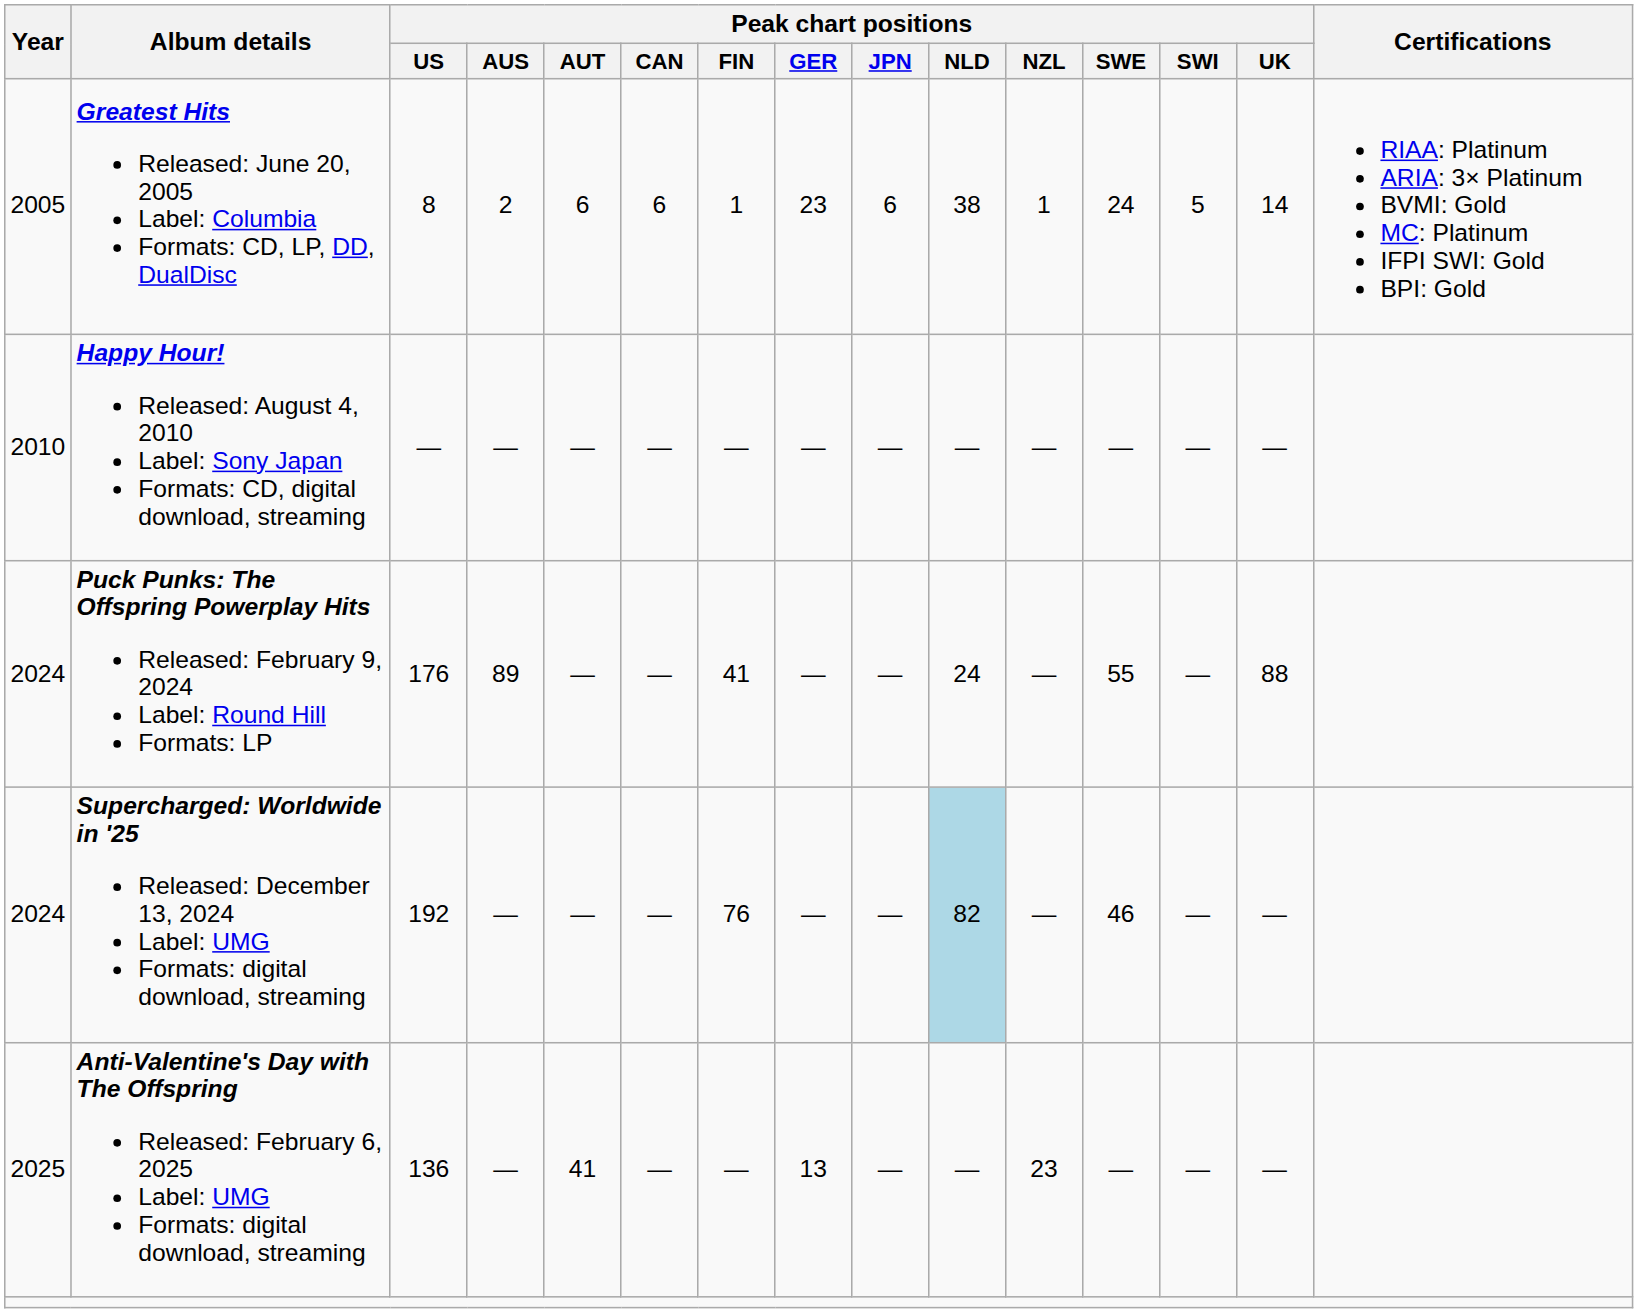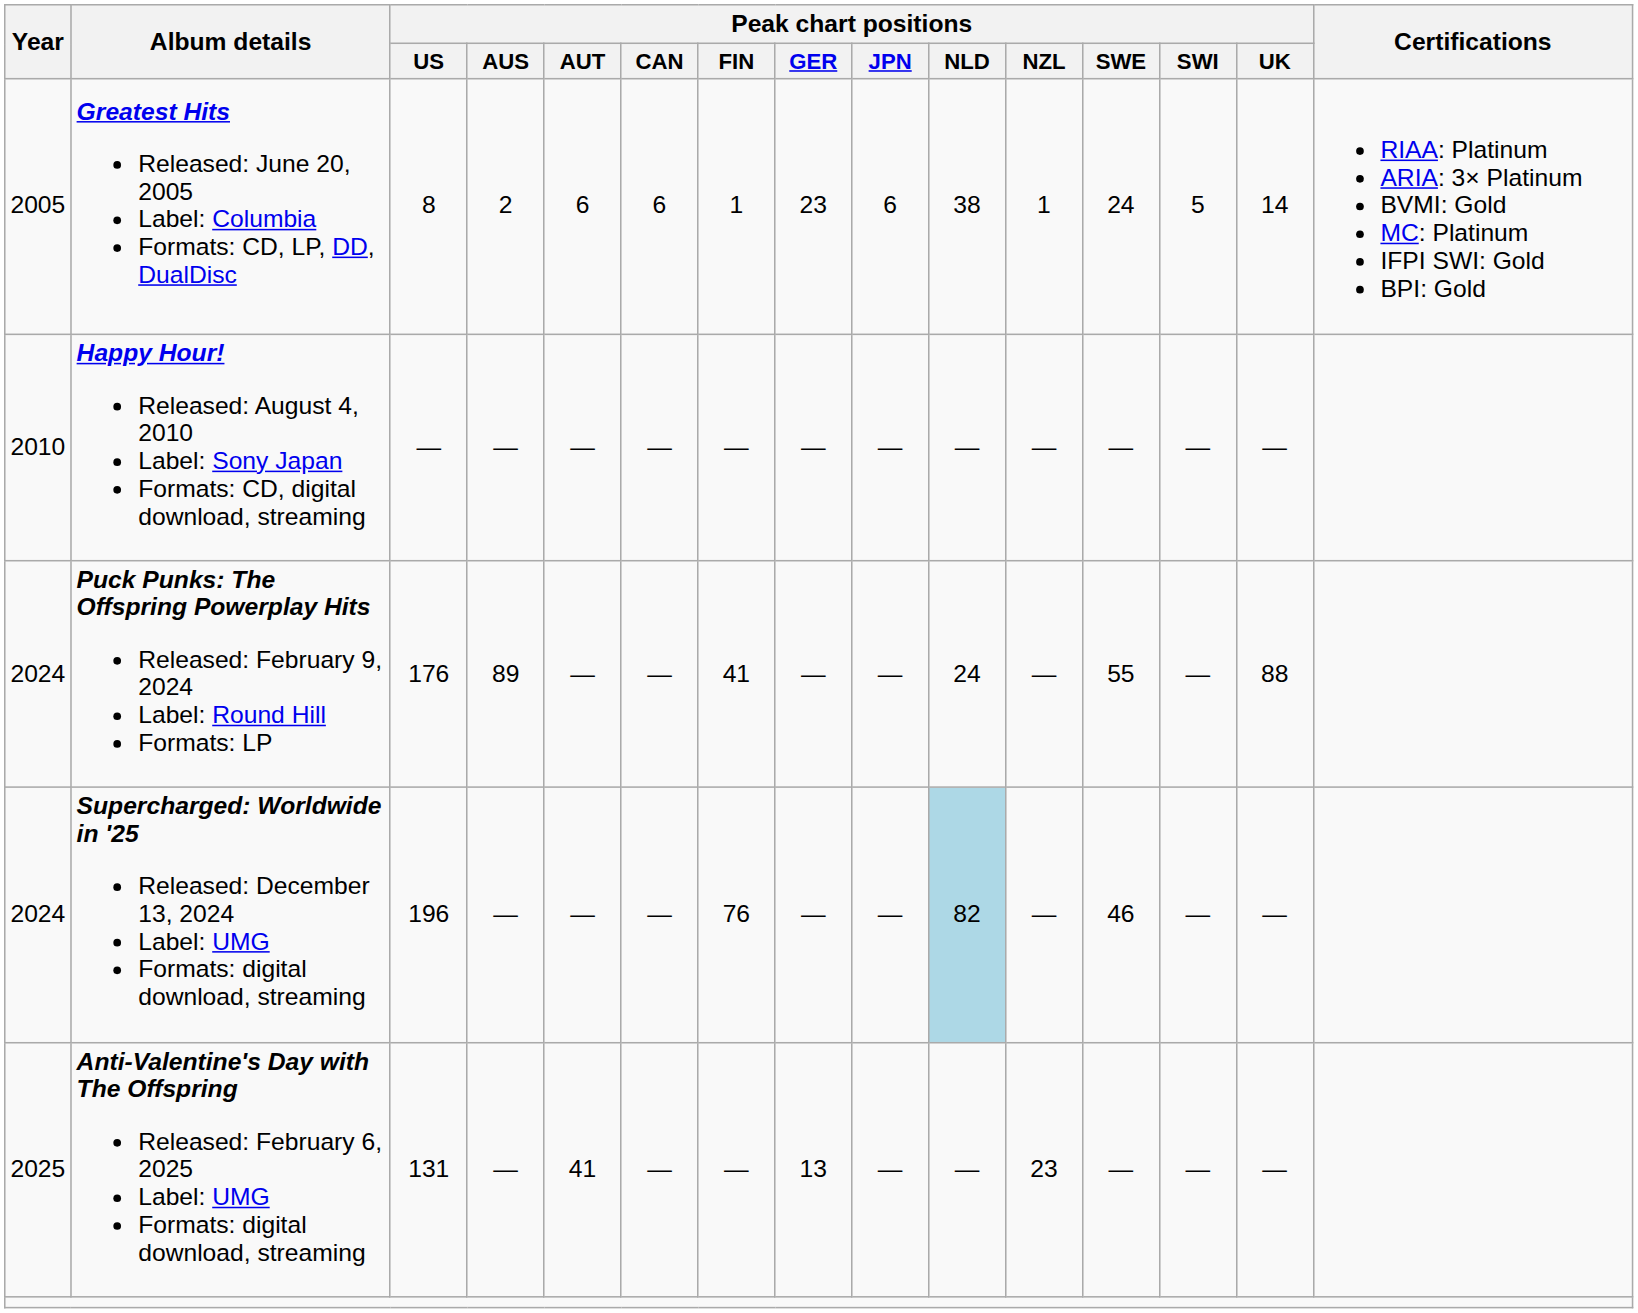(429, 914) 192 -> (429, 914) 196
(429, 1169) 136 -> (429, 1169) 131
